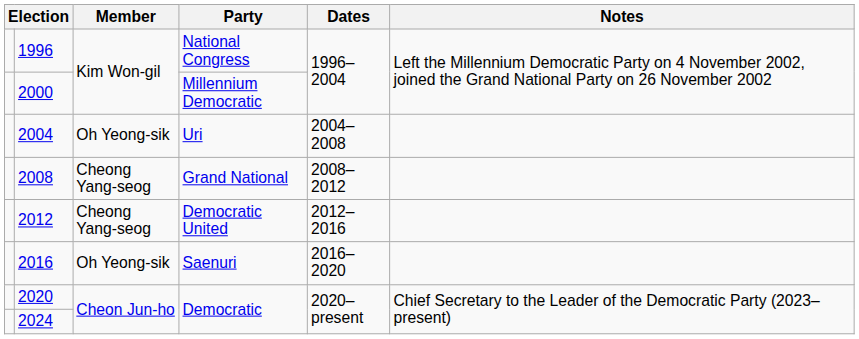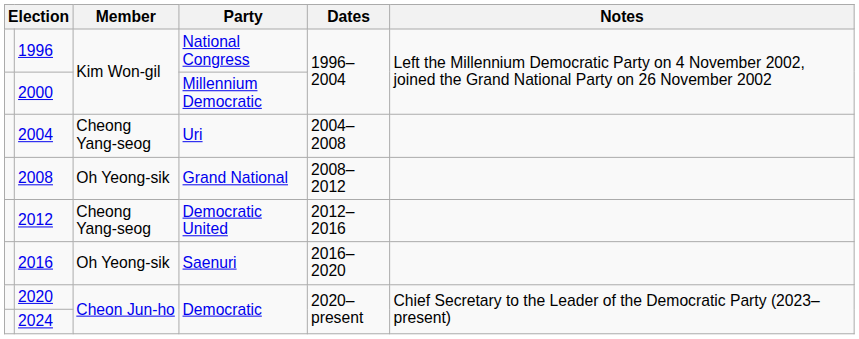(123, 135) Oh Yeong-sik -> (114, 135) Cheong Yang-seog
(114, 178) Cheong Yang-seog -> (123, 178) Oh Yeong-sik
